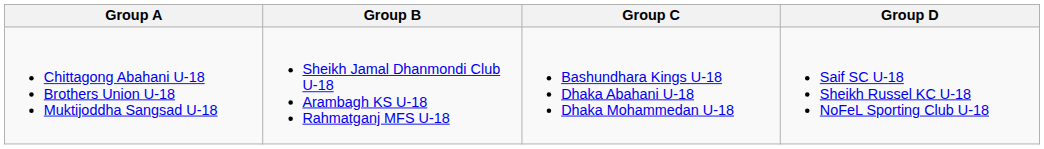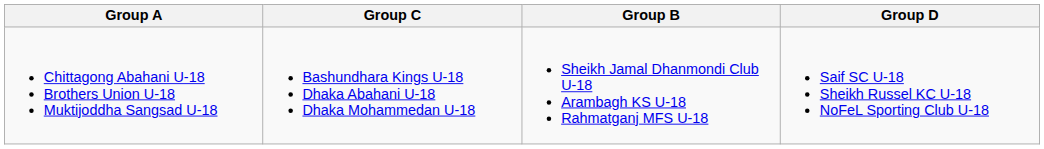columns swapped: (392, 15) <-> (651, 15)
